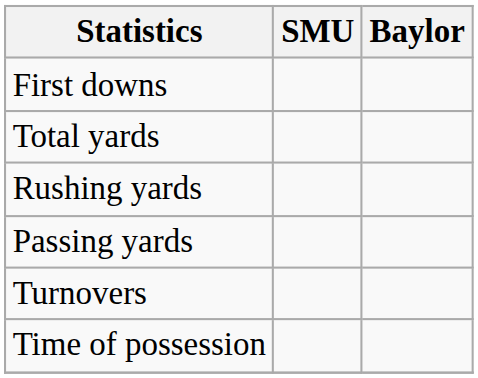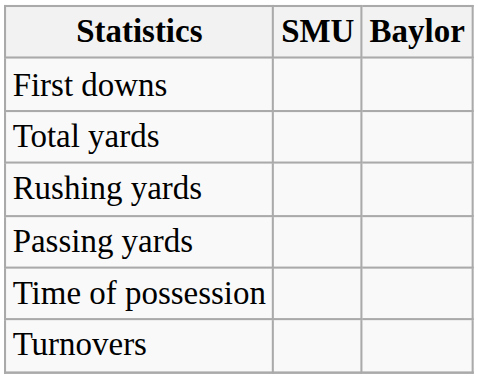rows swapped: (80, 292) <-> (139, 345)
